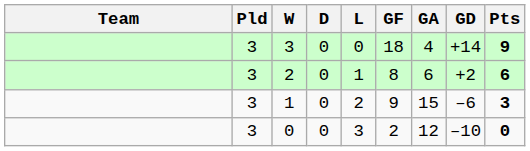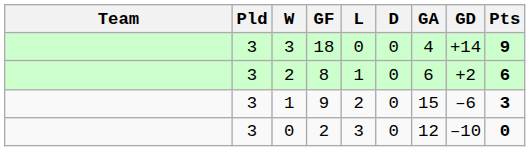columns swapped: (324, 19) <-> (394, 19)
